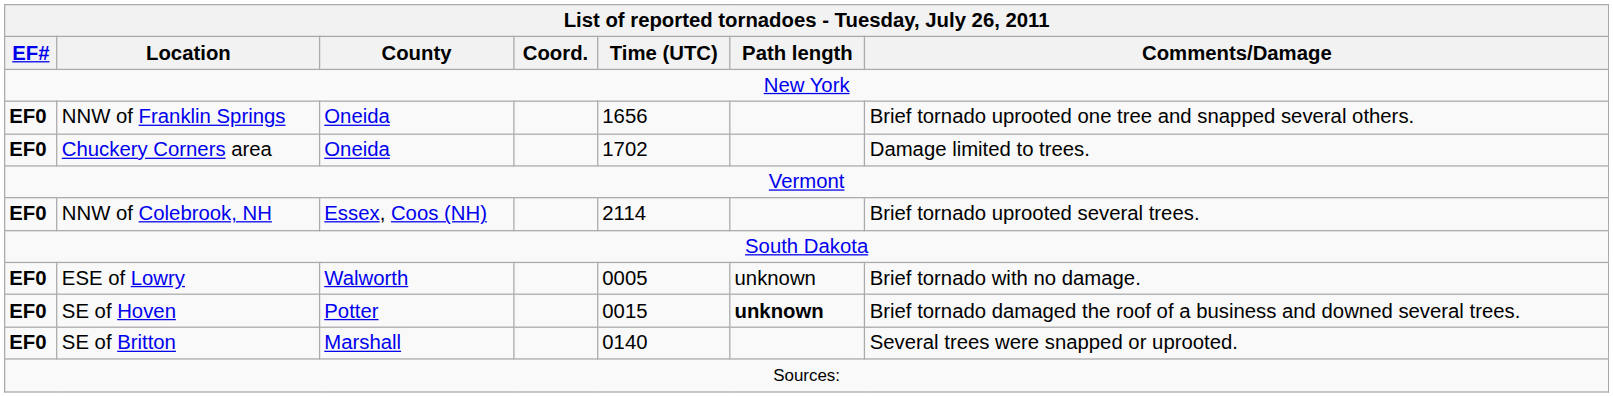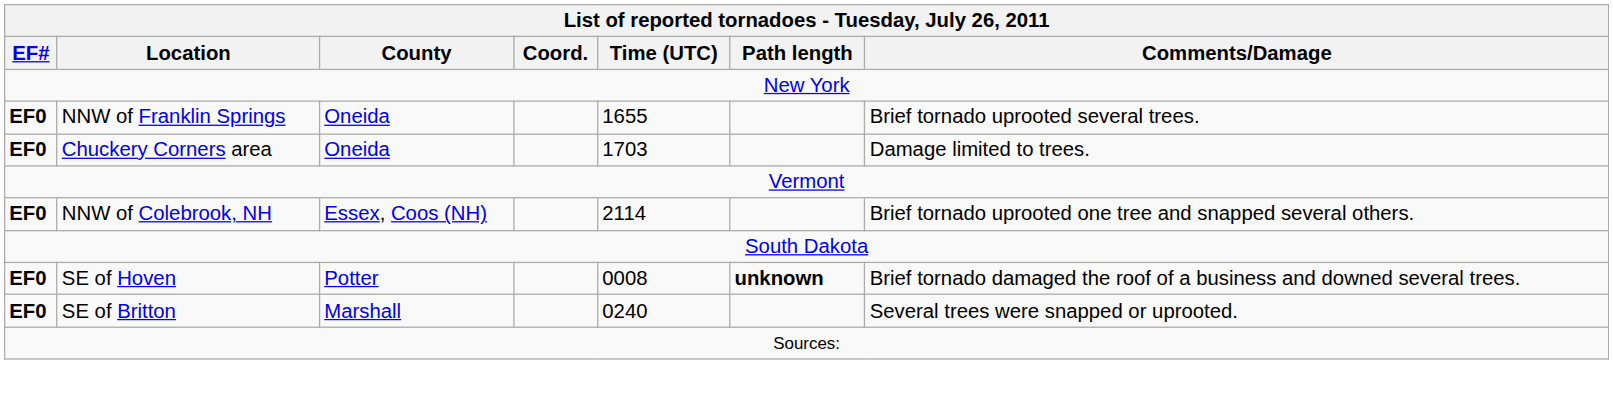(625, 117) 1656 -> (625, 117) 1655
(1142, 117) Brief tornado uprooted one tree and snapped several others. -> (1035, 117) Brief tornado uprooted several trees.
(625, 149) 1702 -> (625, 149) 1703
(1035, 213) Brief tornado uprooted several trees. -> (1142, 213) Brief tornado uprooted one tree and snapped several others.
- row: (123, 278)
(625, 310) 0015 -> (625, 278) 0008
(625, 342) 0140 -> (625, 310) 0240
